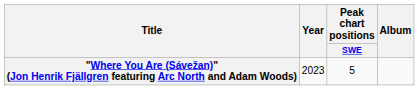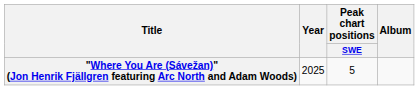(313, 71) 2023 -> (313, 71) 2025
